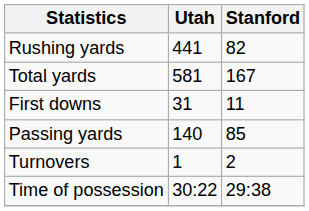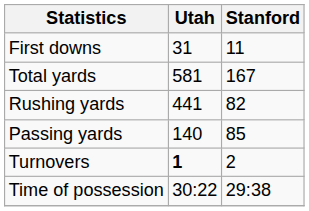rows swapped: (55, 104) <-> (67, 47)
(177, 162) normal -> (177, 162) bold
